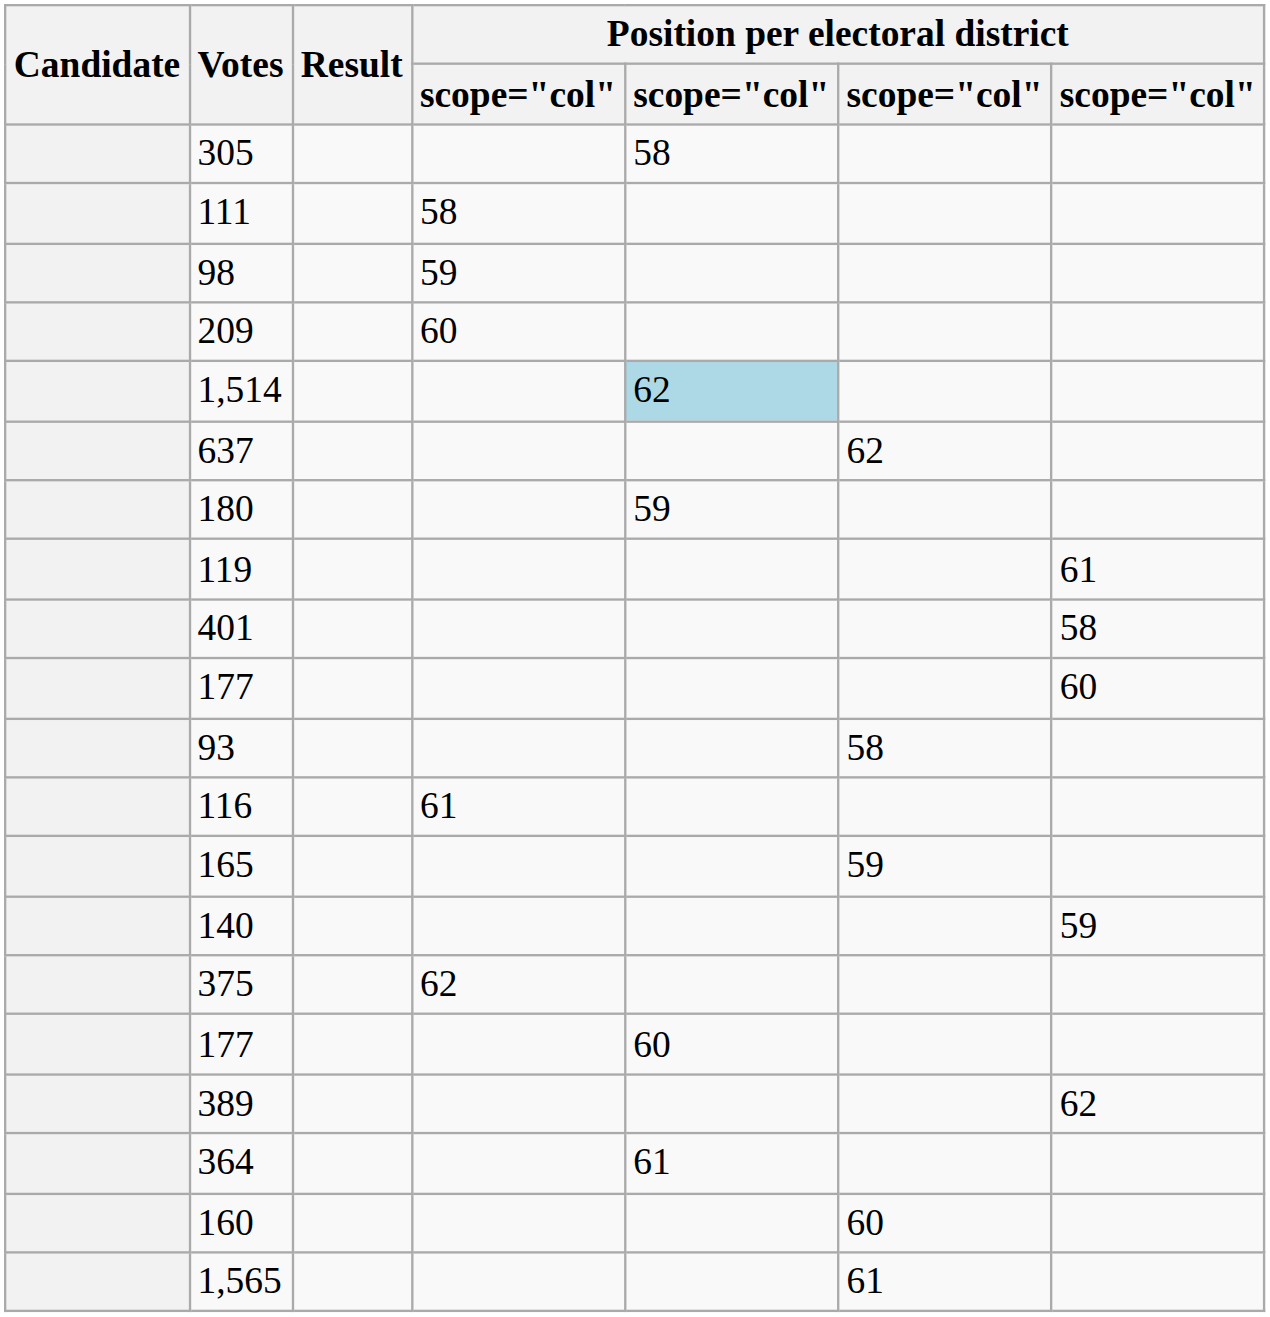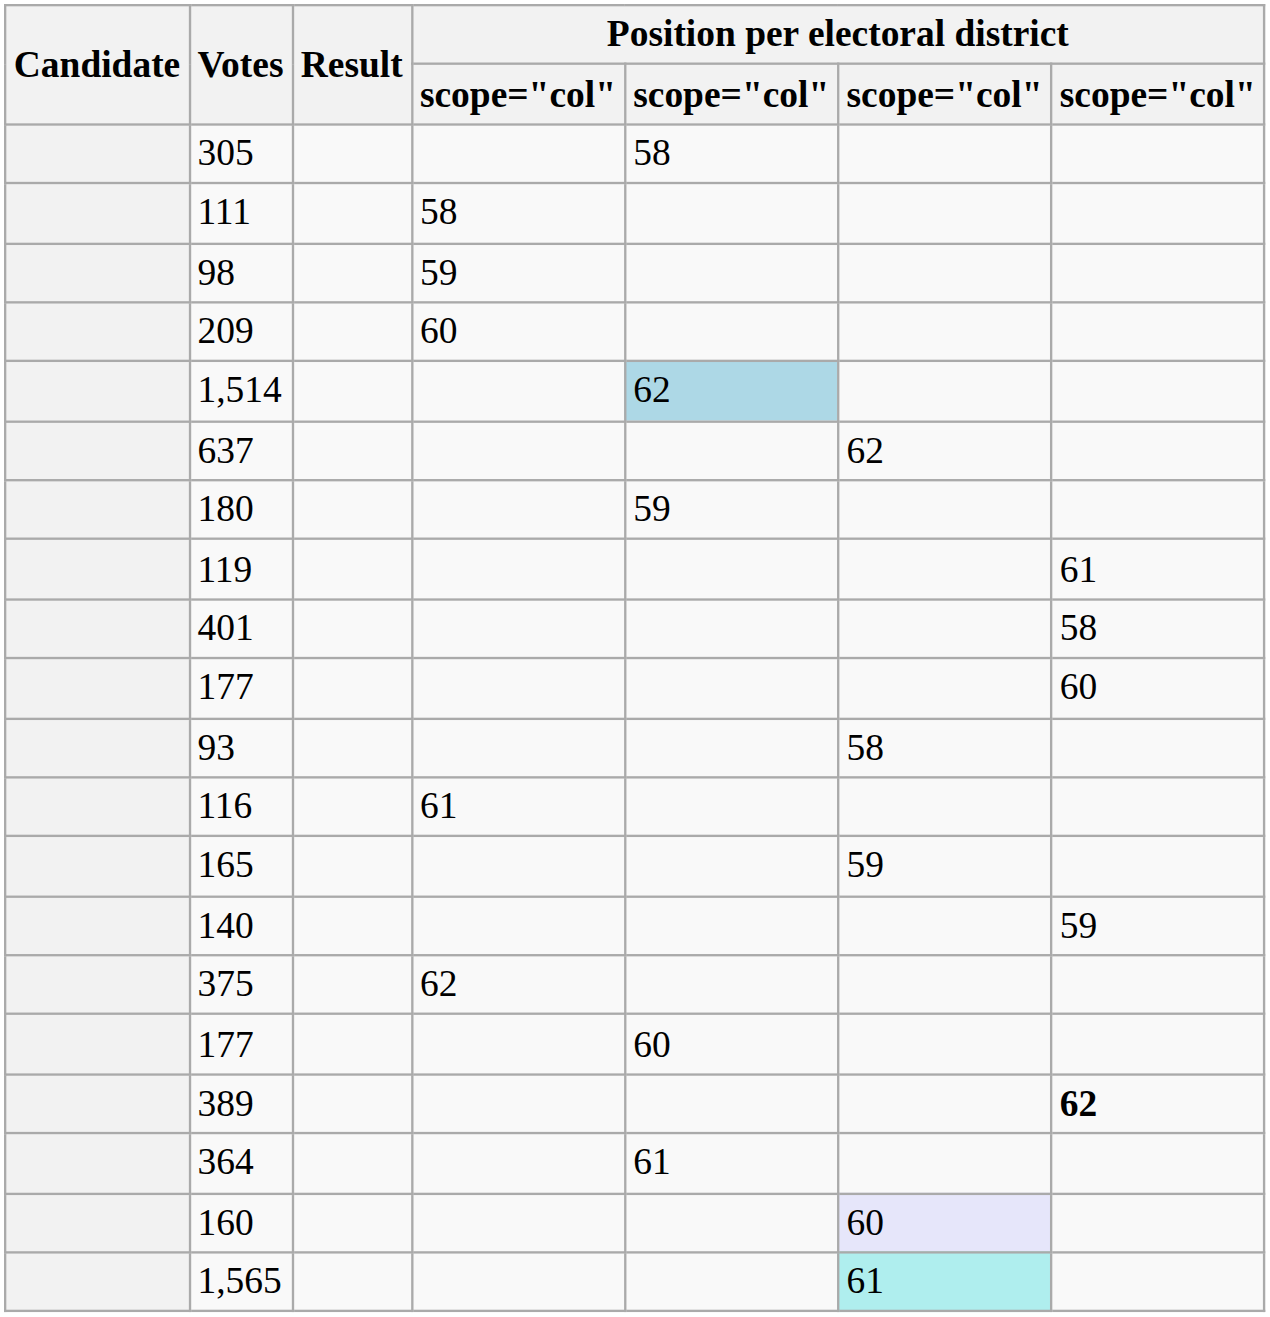(1078, 1102) normal -> (1078, 1102) bold
(865, 1221) no background -> (865, 1221) lavender background
(865, 1281) no background -> (865, 1281) paleturquoise background
